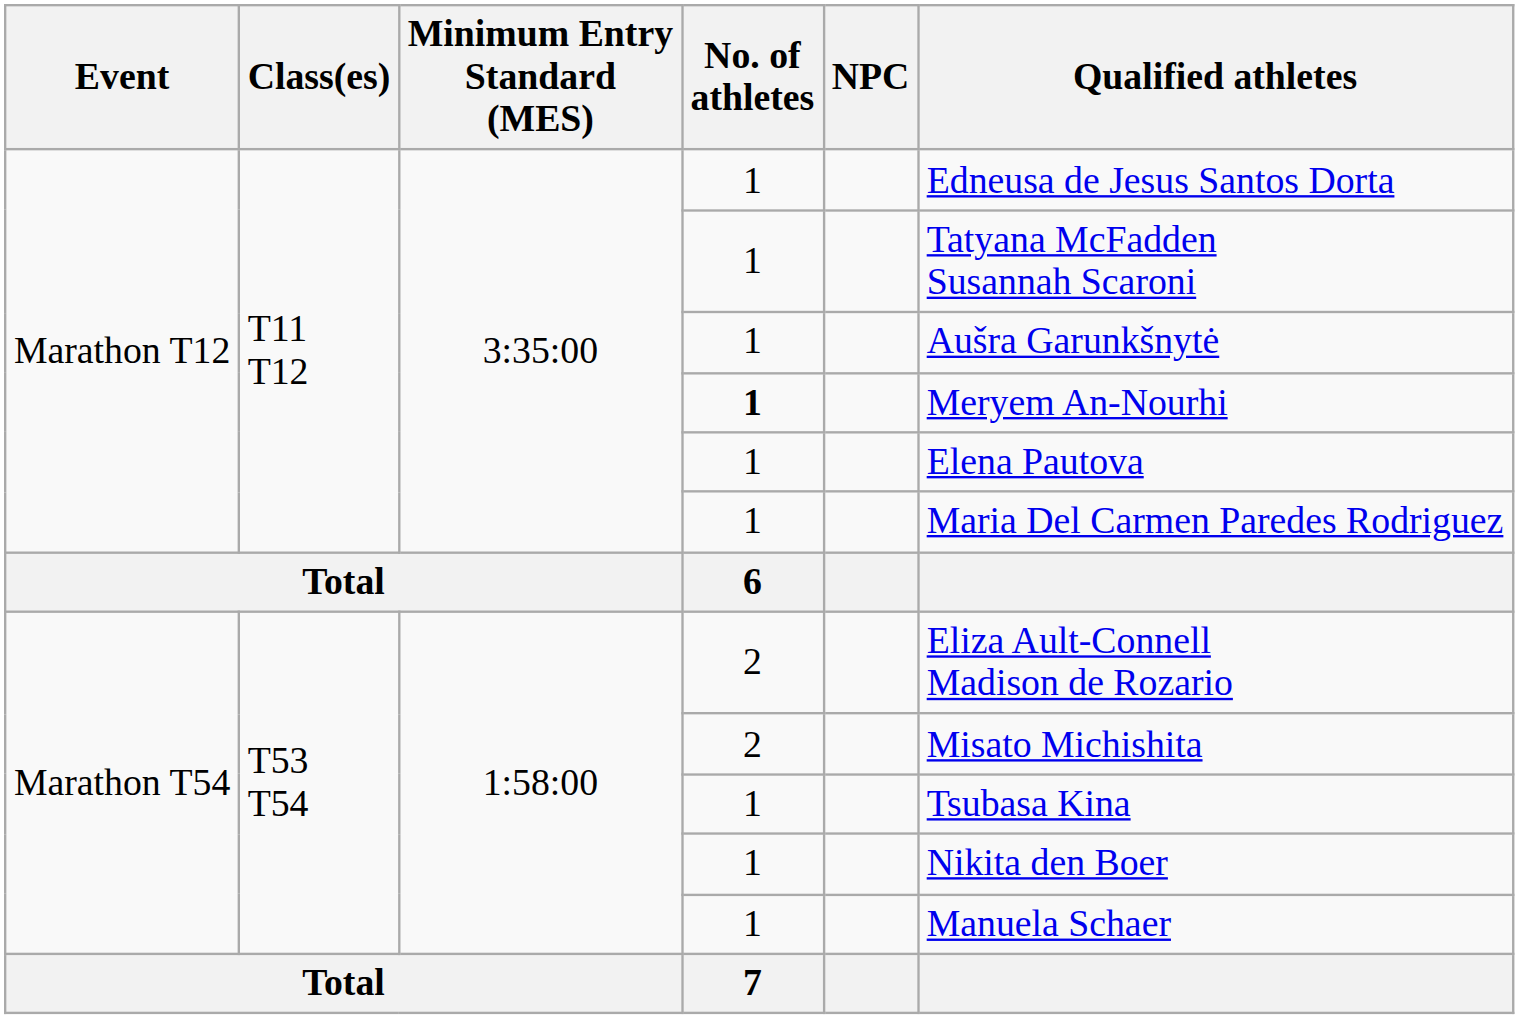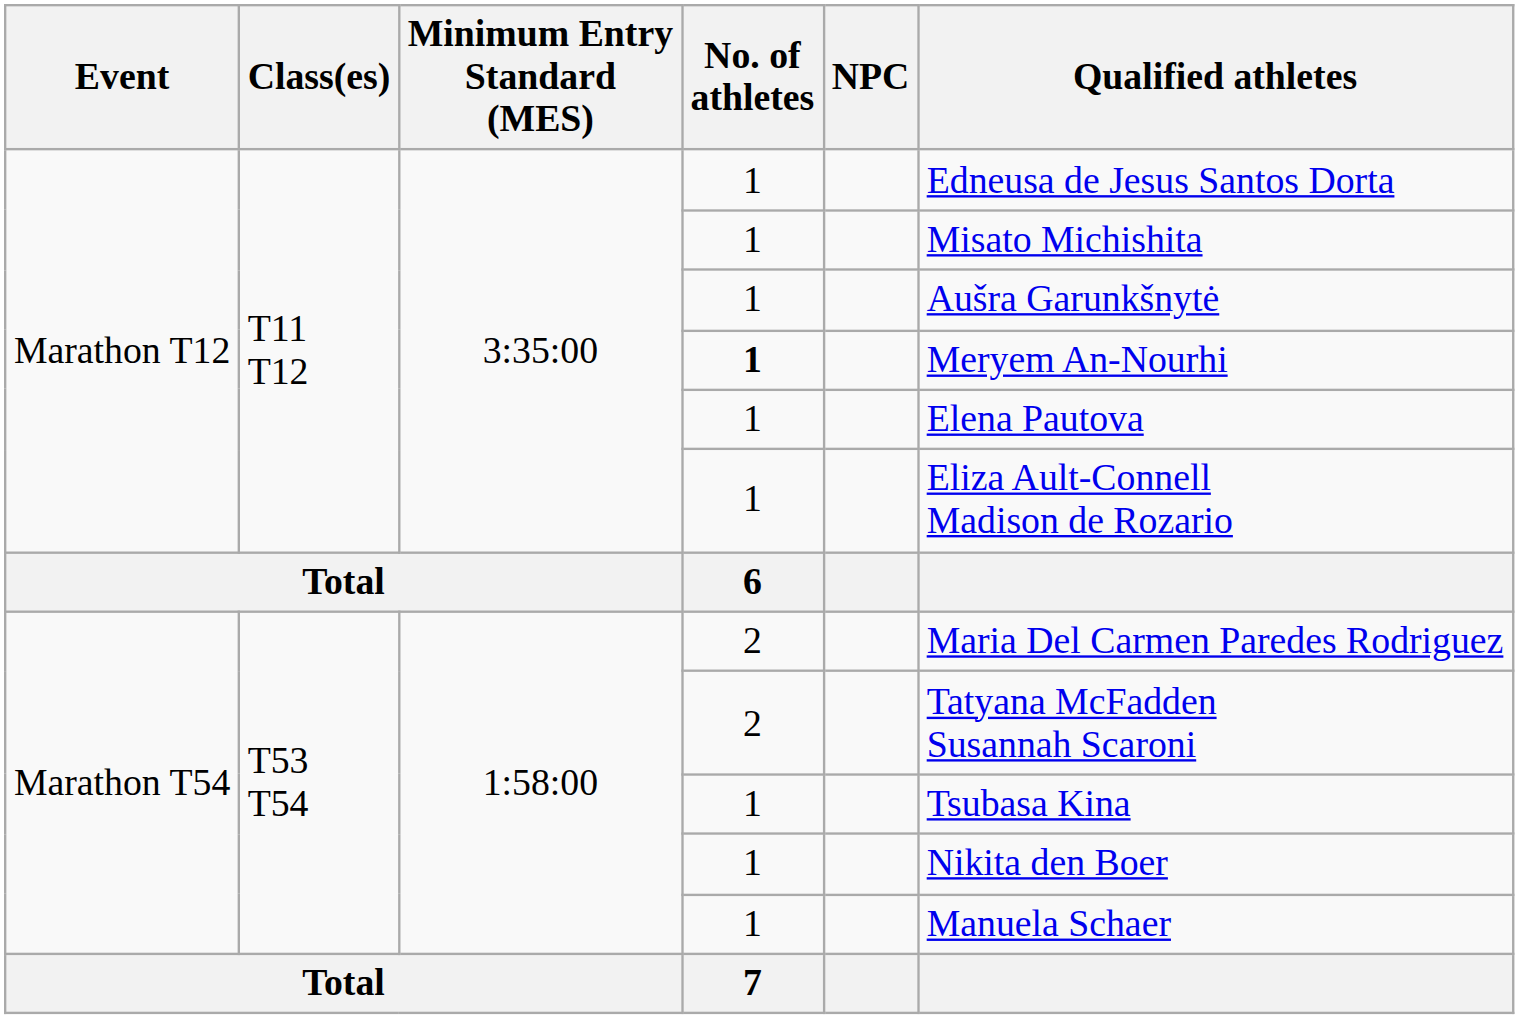(1072, 260) Tatyana McFadden Susannah Scaroni -> (1065, 239) Misato Michishita
(1215, 521) Maria Del Carmen Paredes Rodriguez -> (1080, 499) Eliza Ault-Connell Madison de Rozario
(1080, 662) Eliza Ault-Connell Madison de Rozario -> (1215, 640) Maria Del Carmen Paredes Rodriguez
(1065, 743) Misato Michishita -> (1072, 722) Tatyana McFadden Susannah Scaroni
